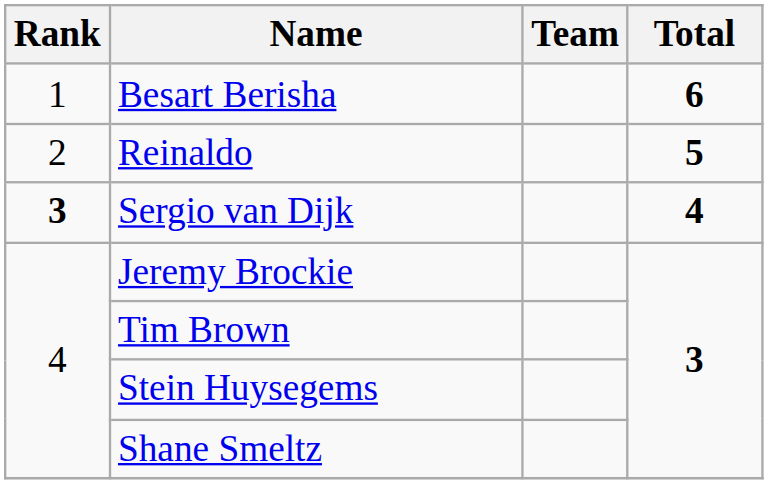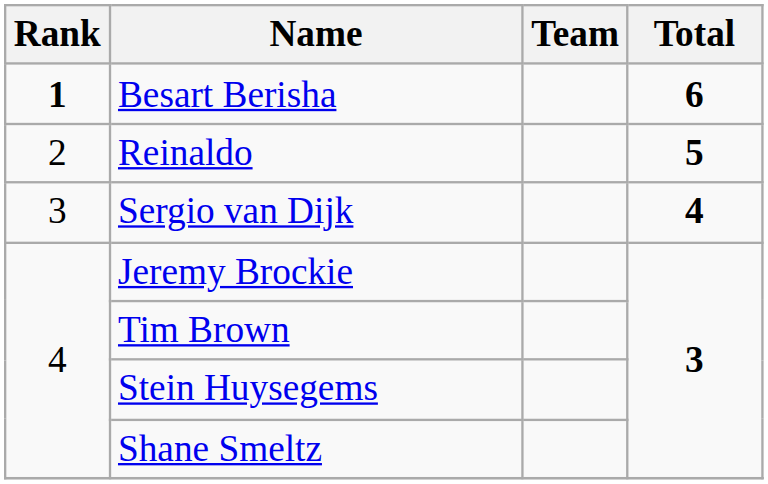(57, 93) normal -> (57, 93) bold
(57, 211) bold -> (57, 211) normal
